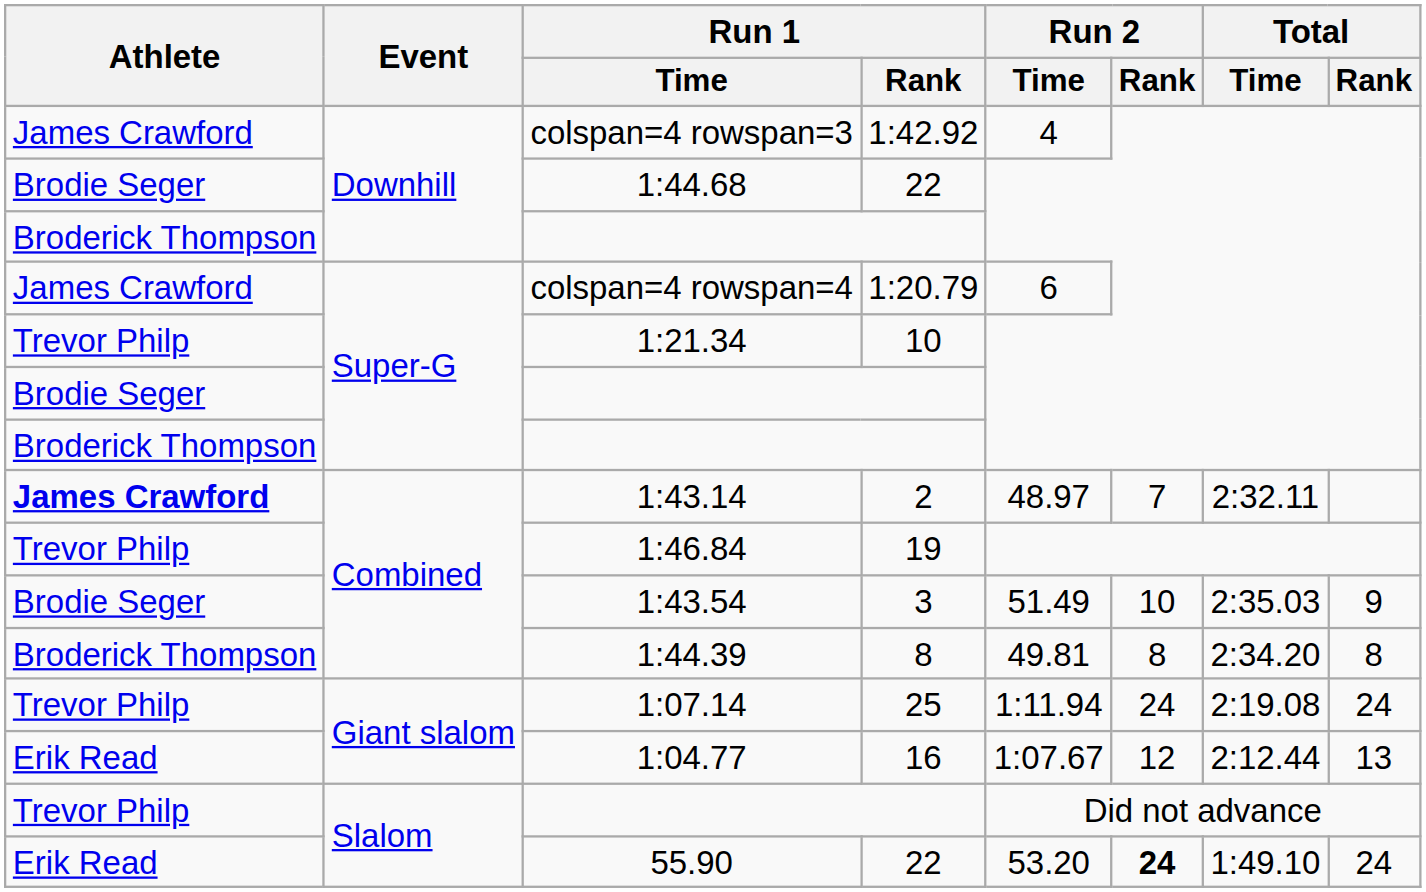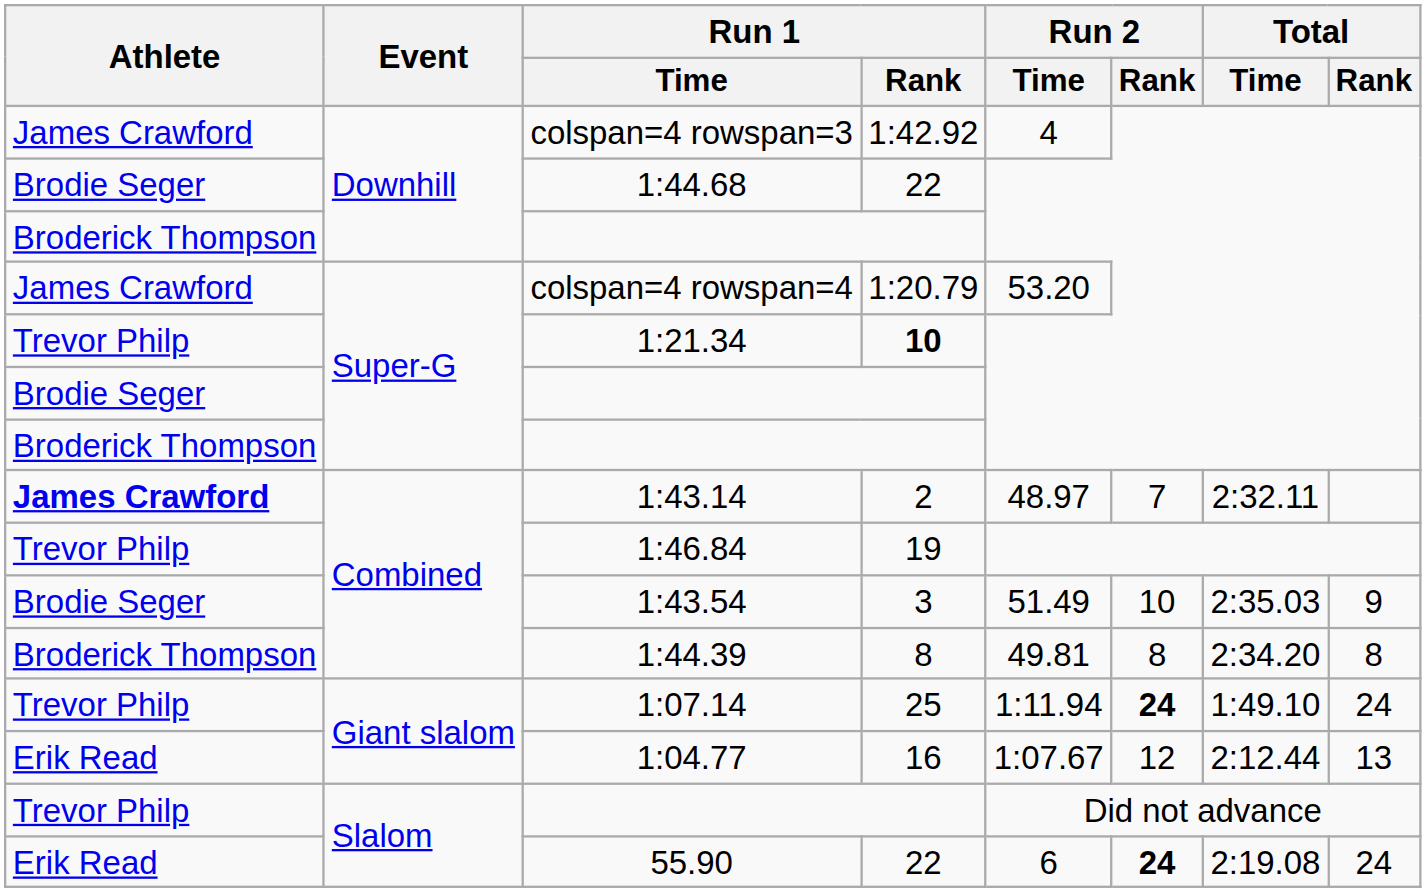(1049, 289) 6 -> (1049, 289) 53.20
(923, 341) normal -> (923, 341) bold
(1157, 706) normal -> (1157, 706) bold
(1265, 706) 2:19.08 -> (1265, 706) 1:49.10
(1049, 862) 53.20 -> (1049, 862) 6
(1265, 862) 1:49.10 -> (1265, 862) 2:19.08
